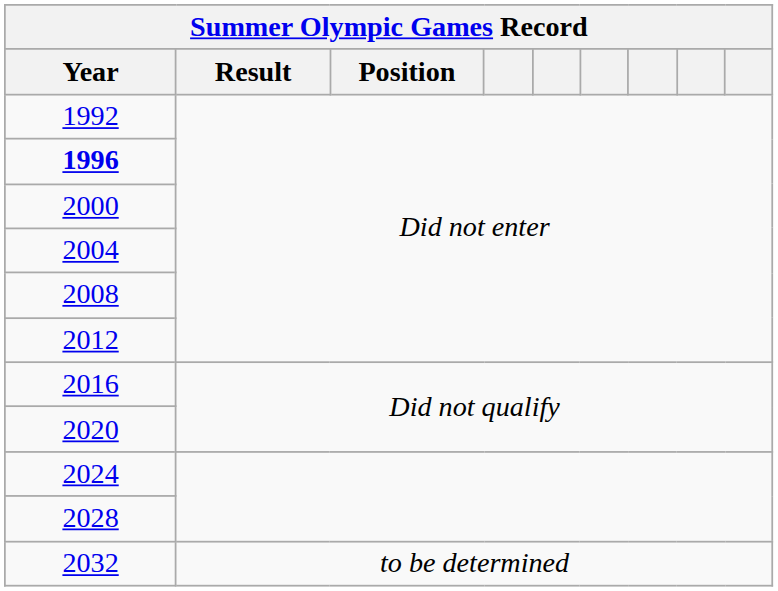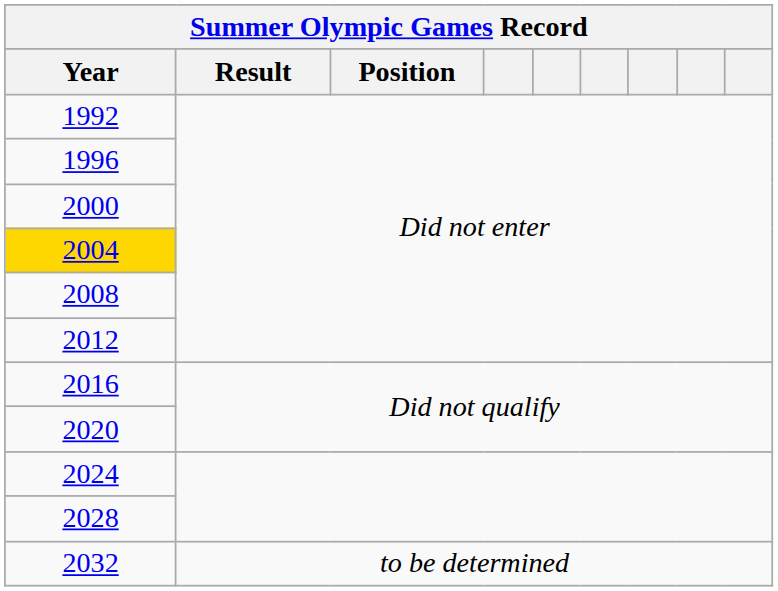(91, 160) bold -> (91, 160) normal
(91, 250) no background -> (91, 250) gold background
